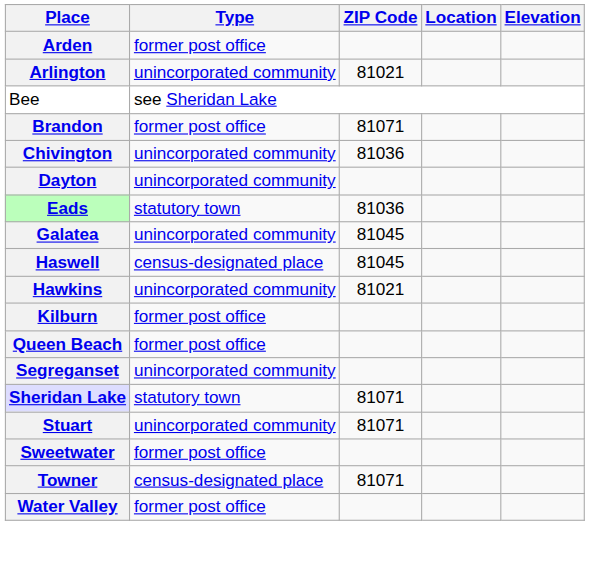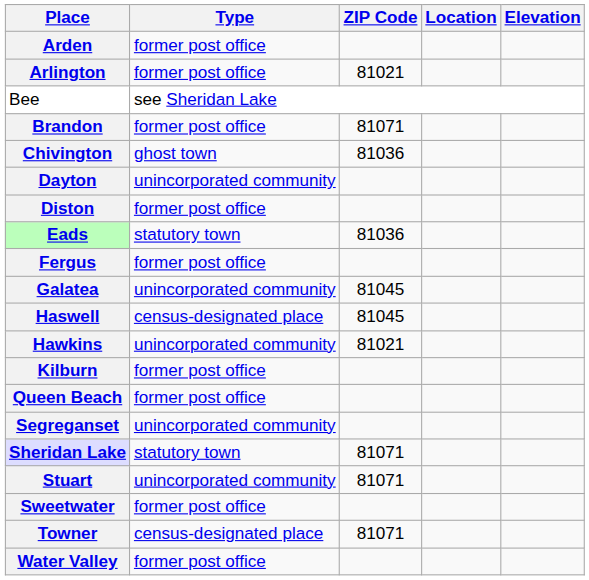(235, 72) unincorporated community -> (200, 72) former post office
(235, 153) unincorporated community -> (175, 153) ghost town
+ row: (68, 208)
+ row: (68, 262)
